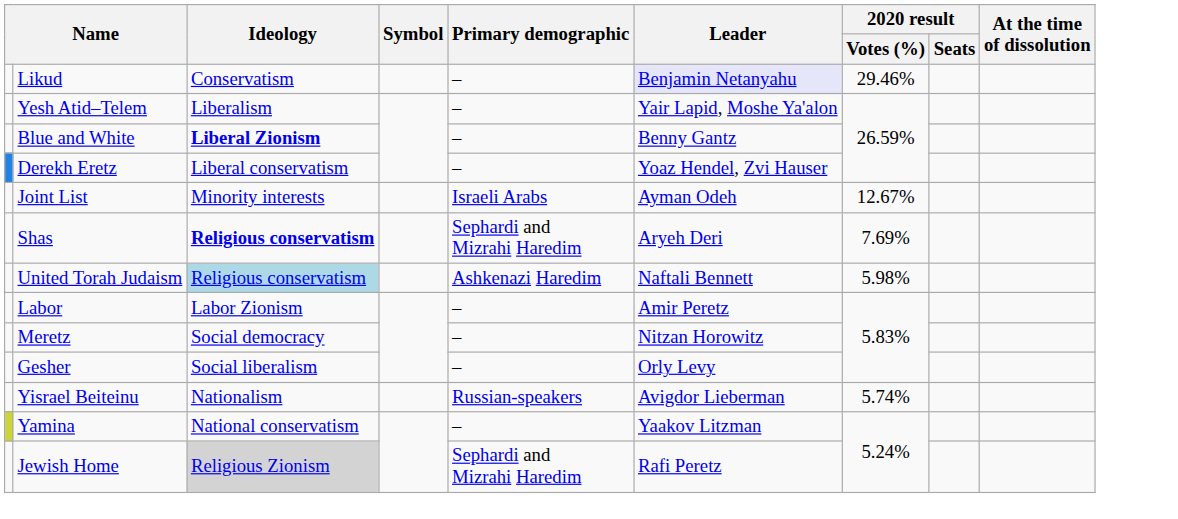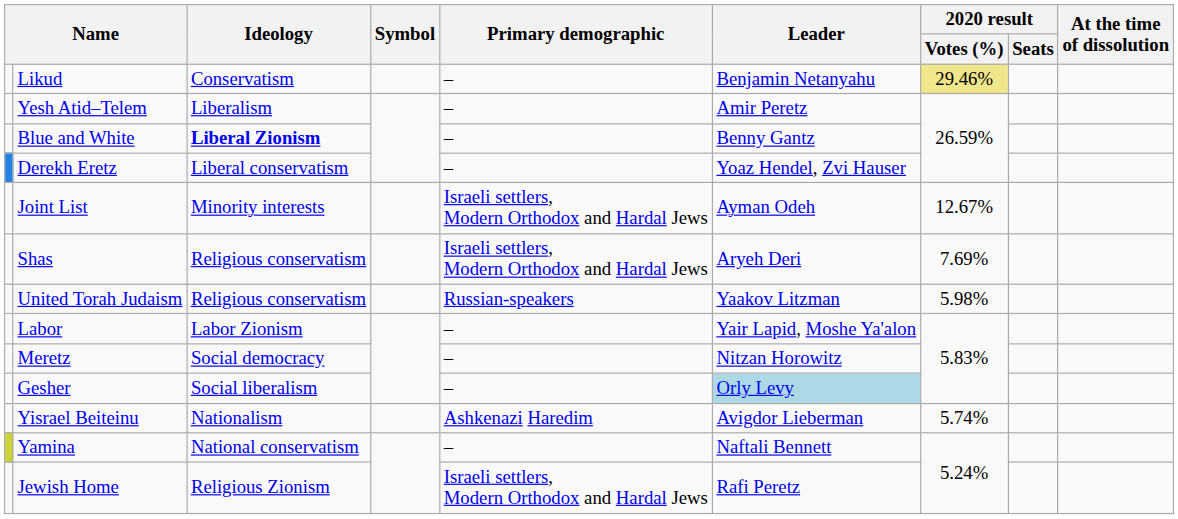(717, 78) lavender background -> (796, 78) no background
(886, 78) no background -> (964, 78) khaki background
(738, 108) Yair Lapid, Moshe Ya'alon -> (762, 108) Amir Peretz
(500, 197) Israeli Arabs -> (576, 208) Israeli settlers, Modern Orthodox and Hardal Jews
(283, 237) bold -> (279, 258) normal
(517, 237) Sephardi and Mizrahi Haredim -> (576, 258) Israeli settlers, Modern Orthodox and Hardal Jews
(279, 277) lightblue background -> (279, 298) no background
(527, 277) Ashkenazi Haredim -> (509, 298) Russian-speakers
(695, 277) Naftali Bennett -> (778, 298) Yaakov Litzman
(683, 307) Amir Peretz -> (816, 328) Yair Lapid, Moshe Ya'alon
(677, 366) no background -> (755, 388) lightblue background
(517, 396) Russian-speakers -> (518, 417) Ashkenazi Haredim
(700, 426) Yaakov Litzman -> (774, 447) Naftali Bennett
(260, 466) lightgrey background -> (260, 487) no background
(517, 466) Sephardi and Mizrahi Haredim -> (576, 487) Israeli settlers, Modern Orthodox and Hardal Jews
